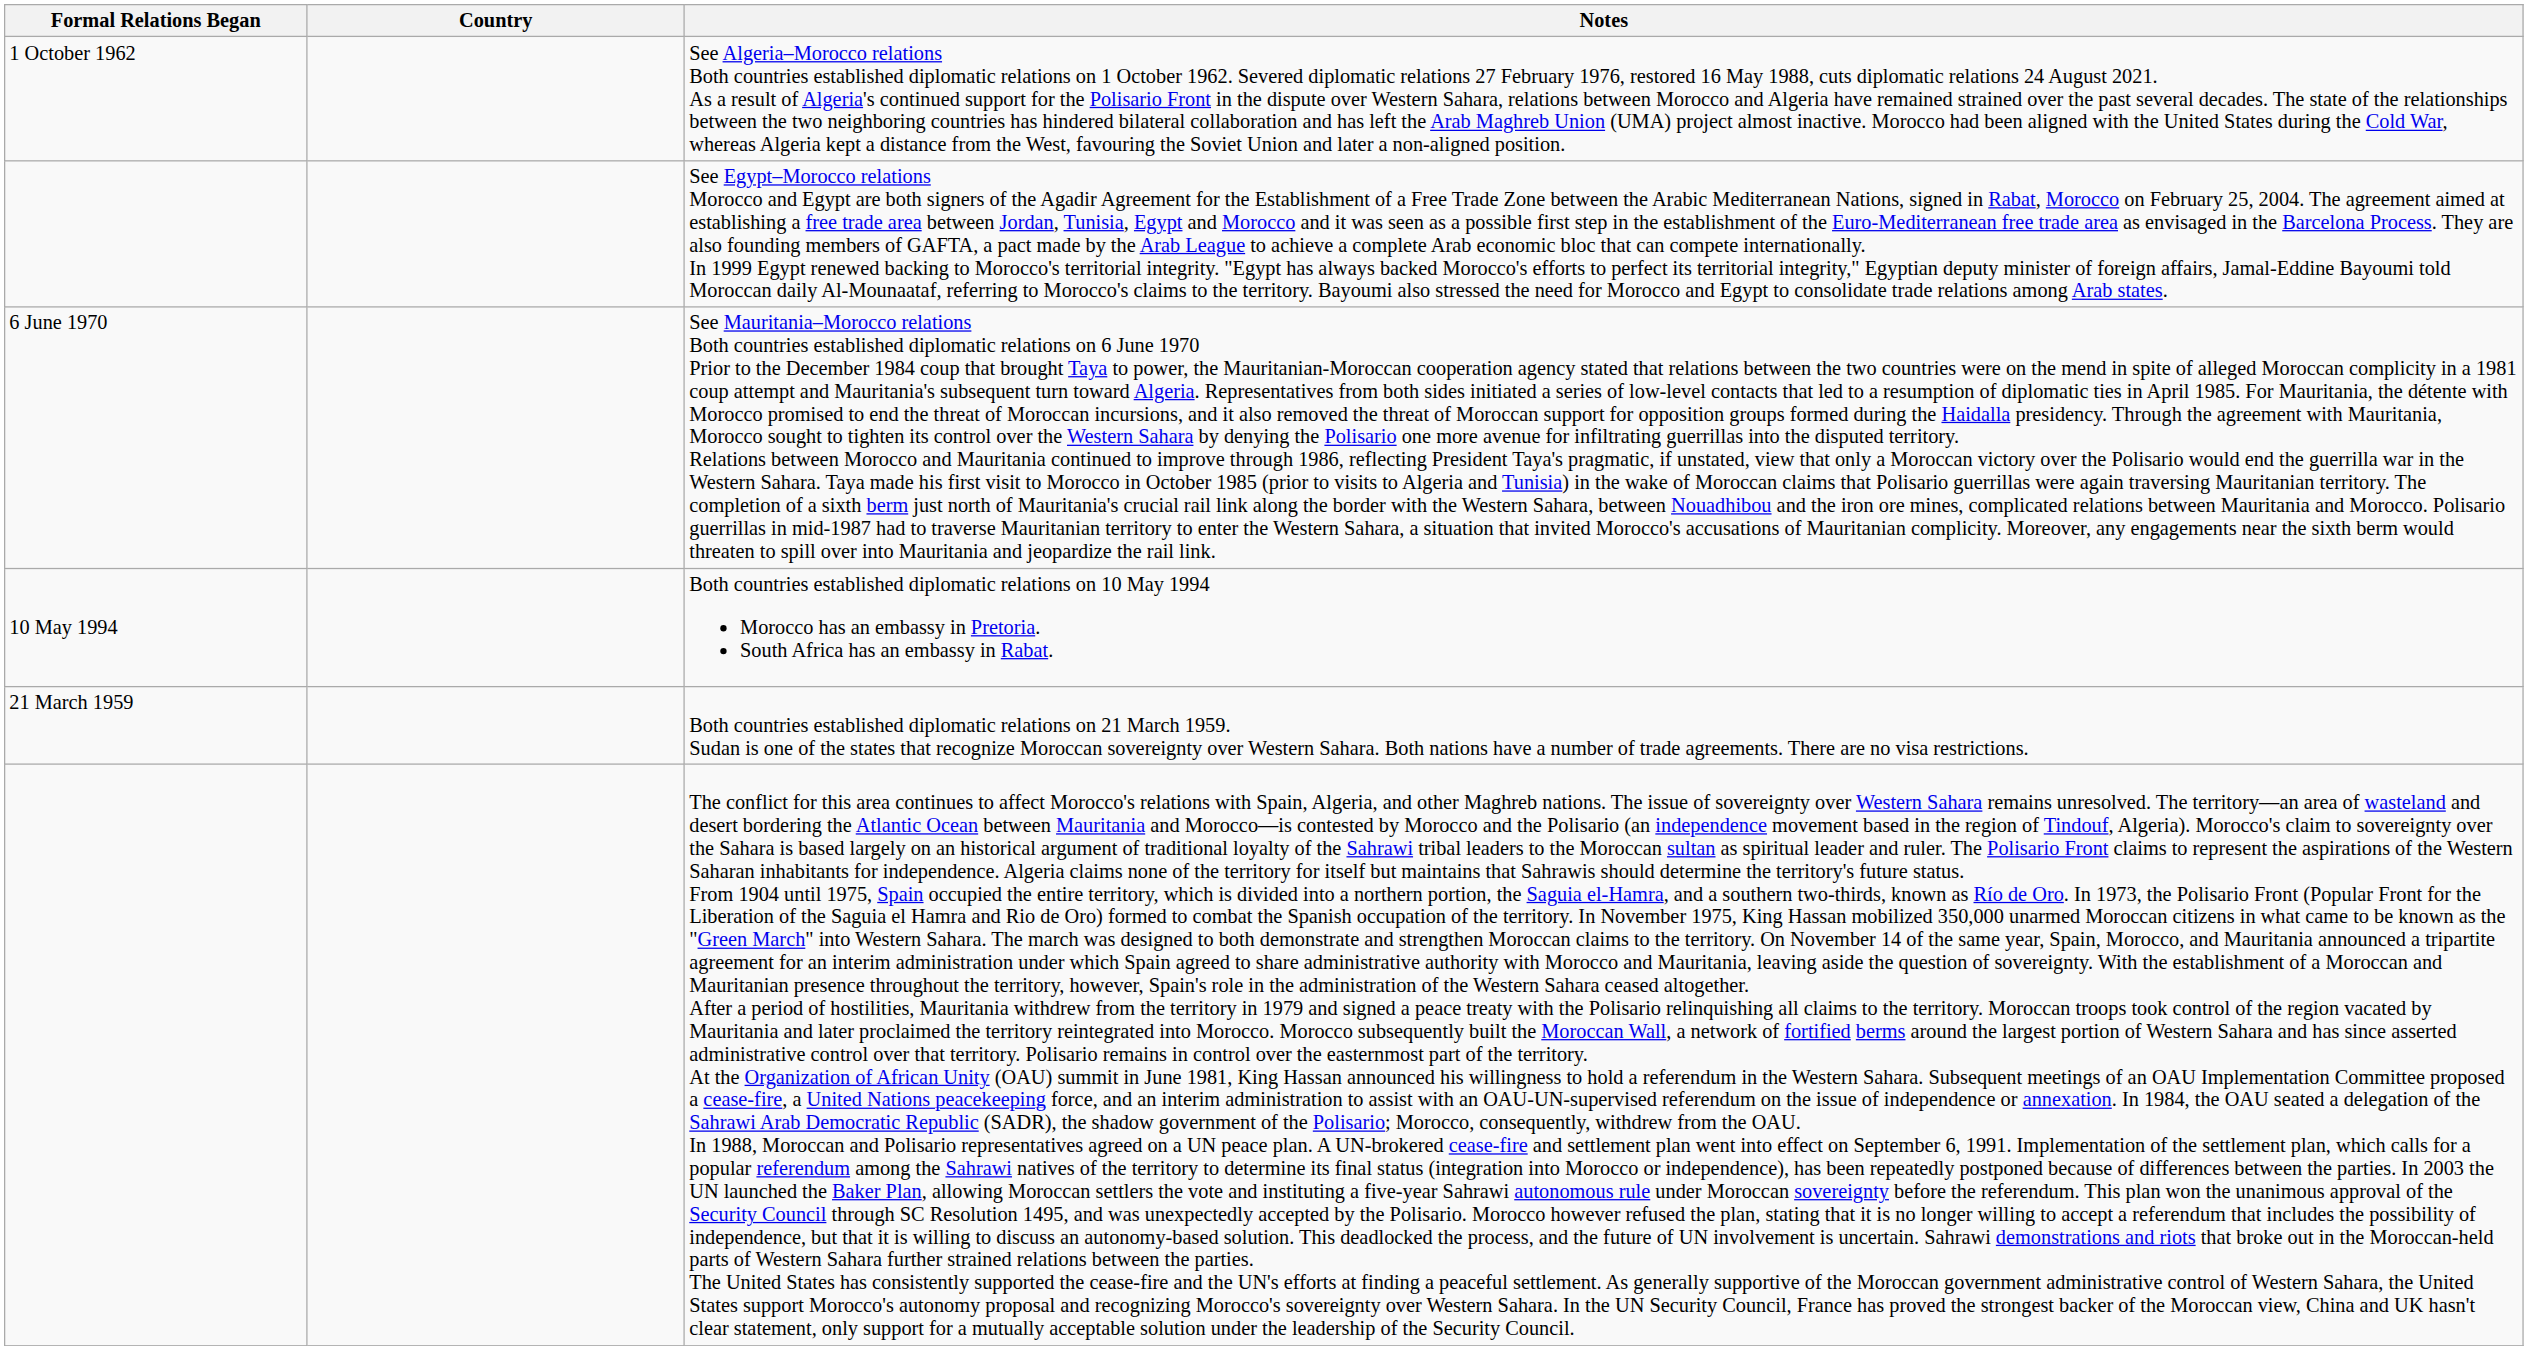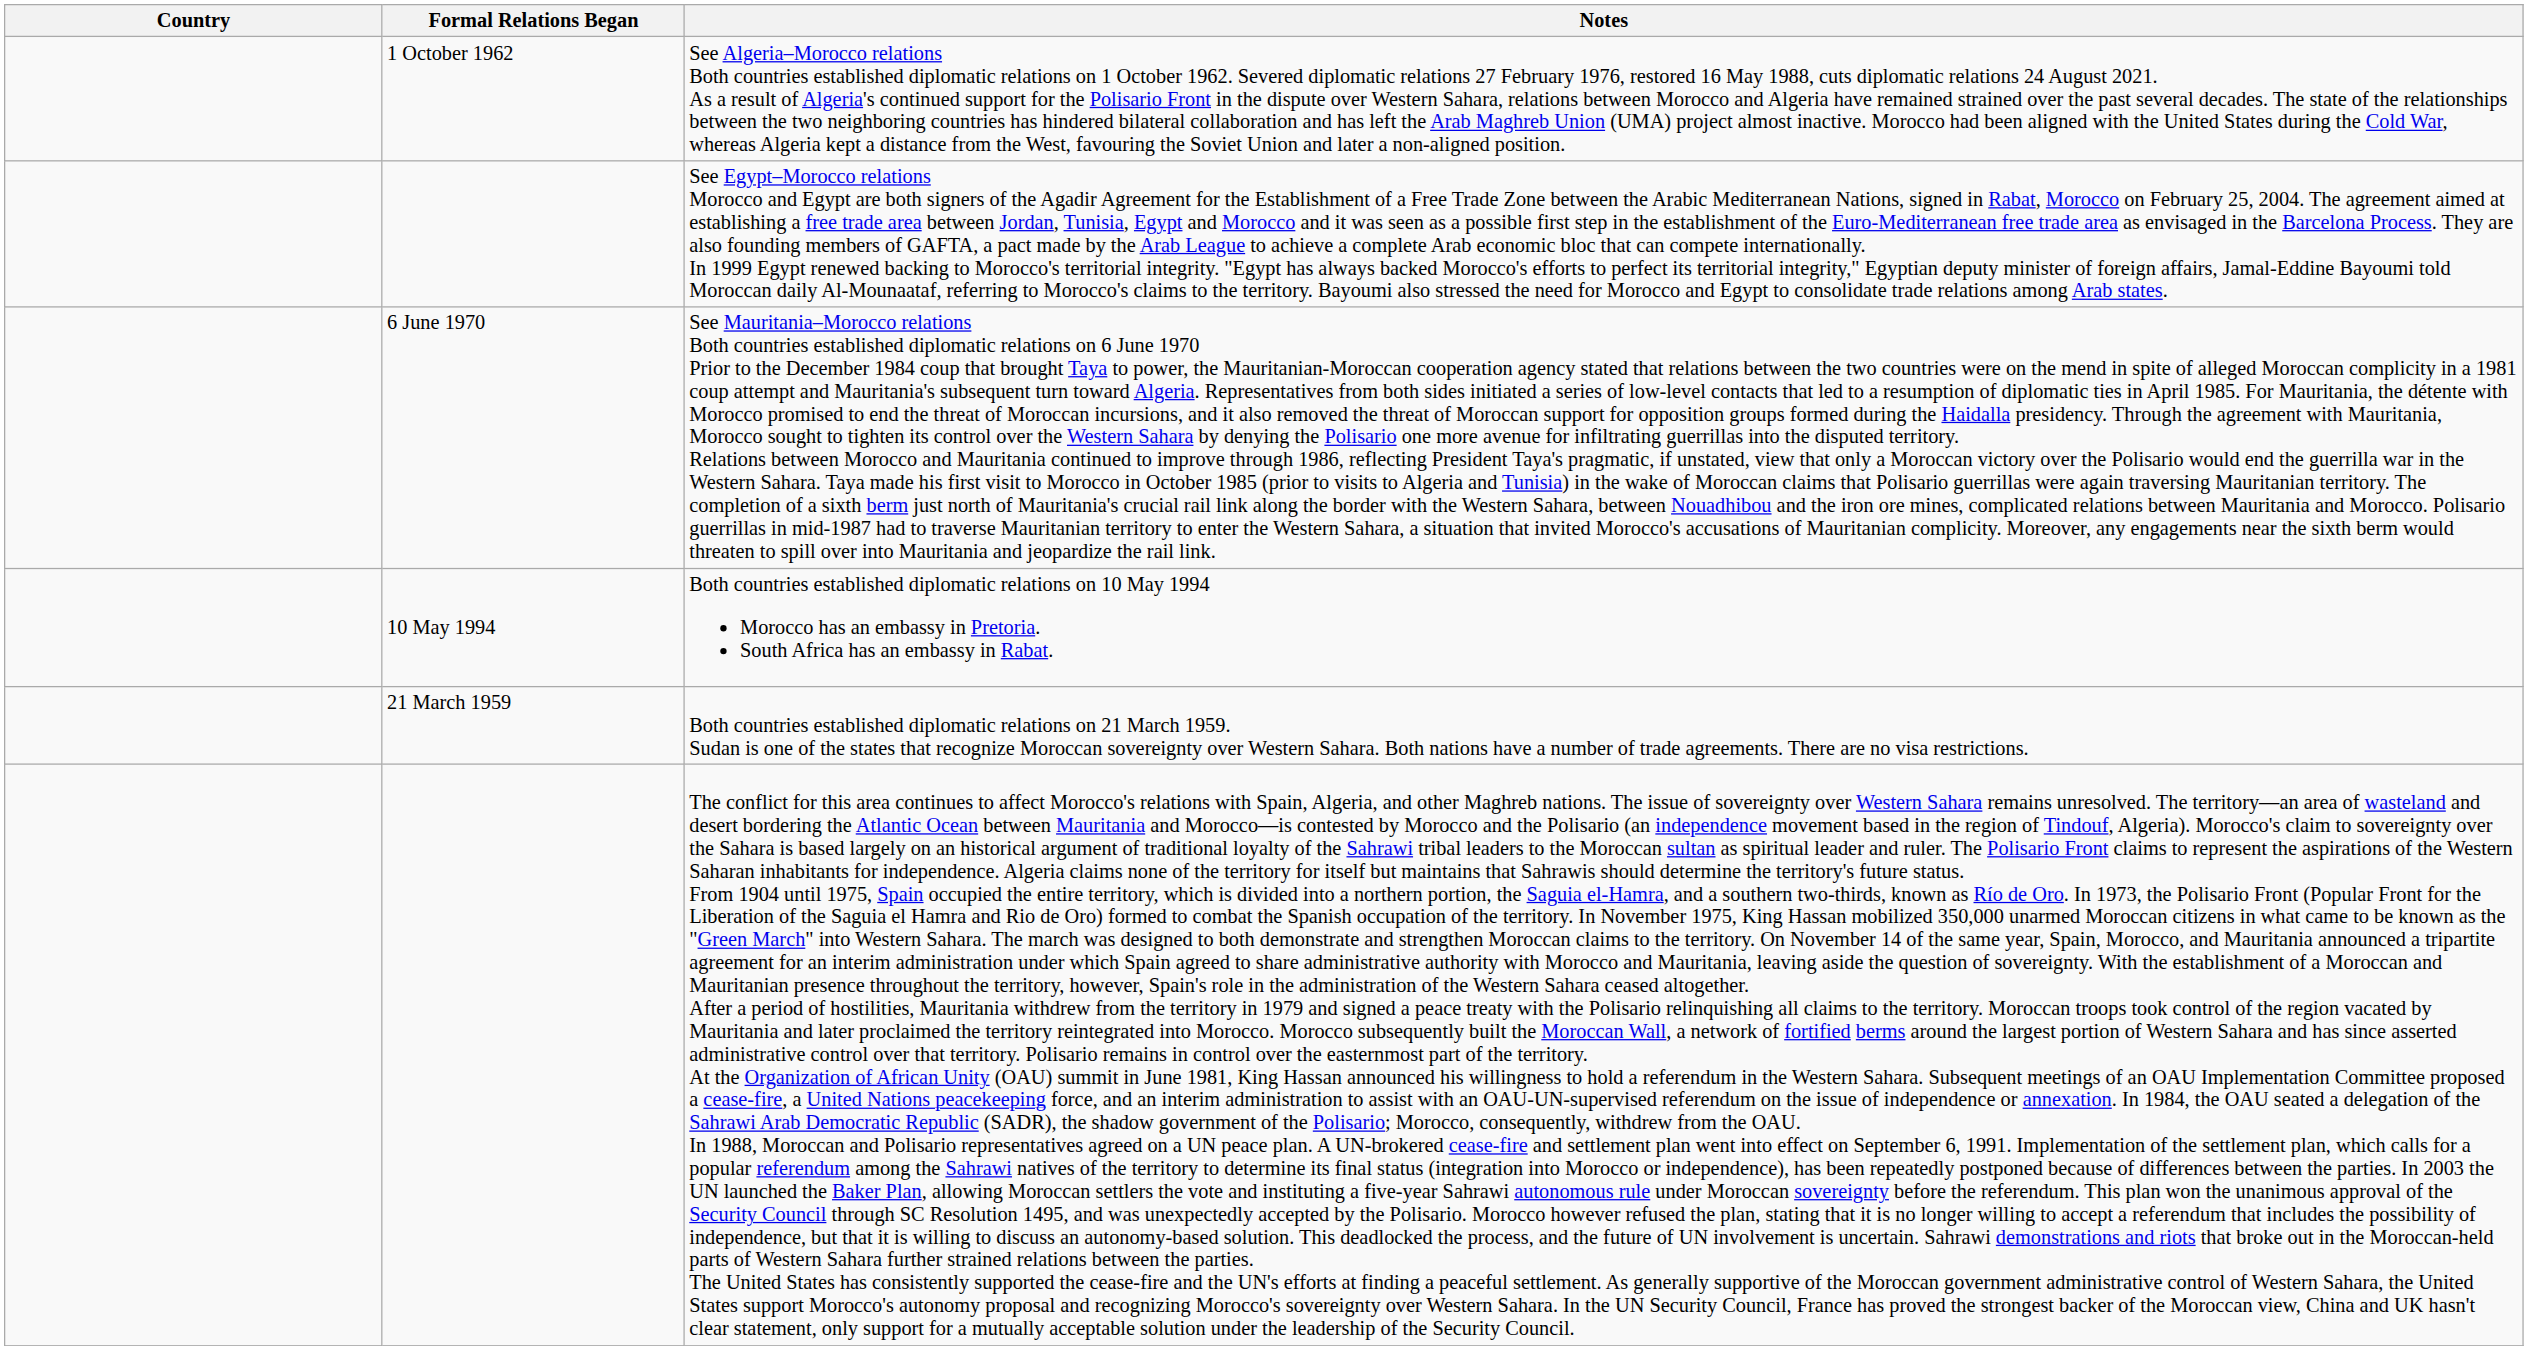columns swapped: (496, 20) <-> (156, 20)
